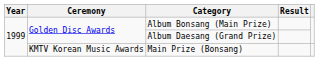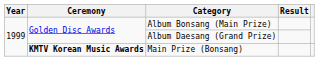(86, 50) normal -> (86, 50) bold
